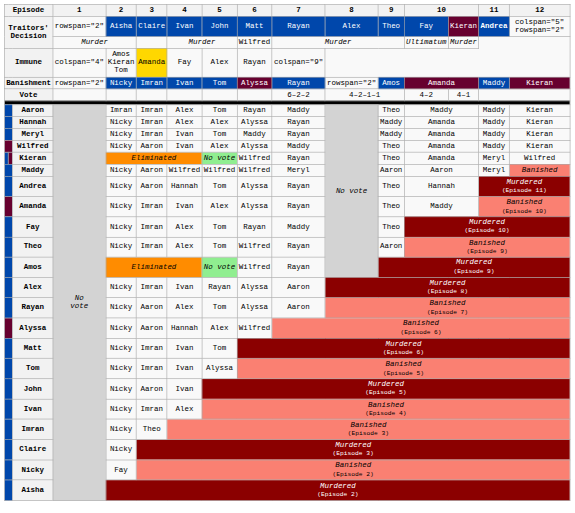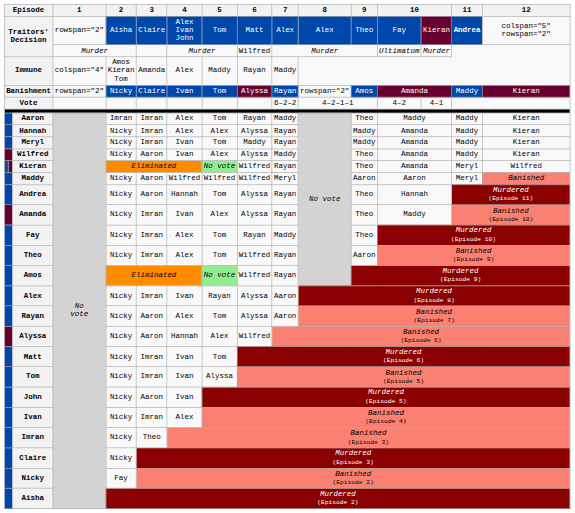(184, 26) Ivan -> (184, 30) Alex Ivan John
(220, 26) John -> (220, 30) Tom
(299, 26) Rayan -> (285, 30) Alex
(152, 62) gold background -> (152, 70) no background
(184, 62) Fay -> (184, 70) Alex
(220, 62) Alex -> (220, 70) Maddy
(299, 62) colspan="9" -> (285, 70) Maddy
(152, 82) Imran -> (152, 91) Claire
